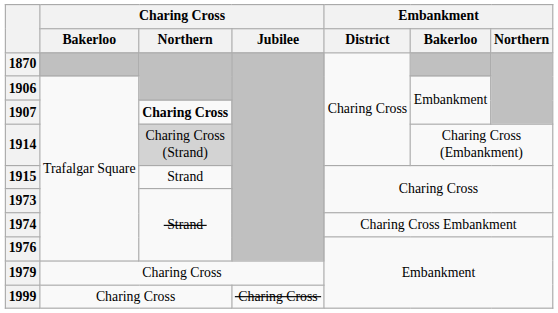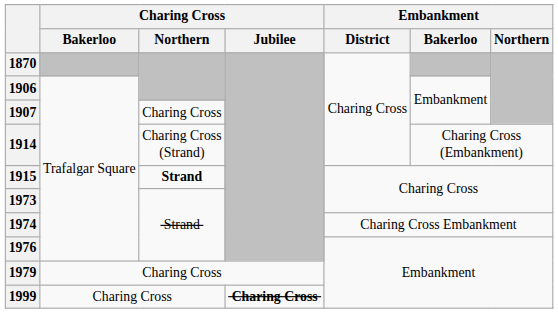(185, 112) bold -> (182, 112) normal
(185, 144) lightgrey background -> (182, 144) no background
(185, 177) normal -> (182, 177) bold
(278, 296) normal -> (275, 296) bold
